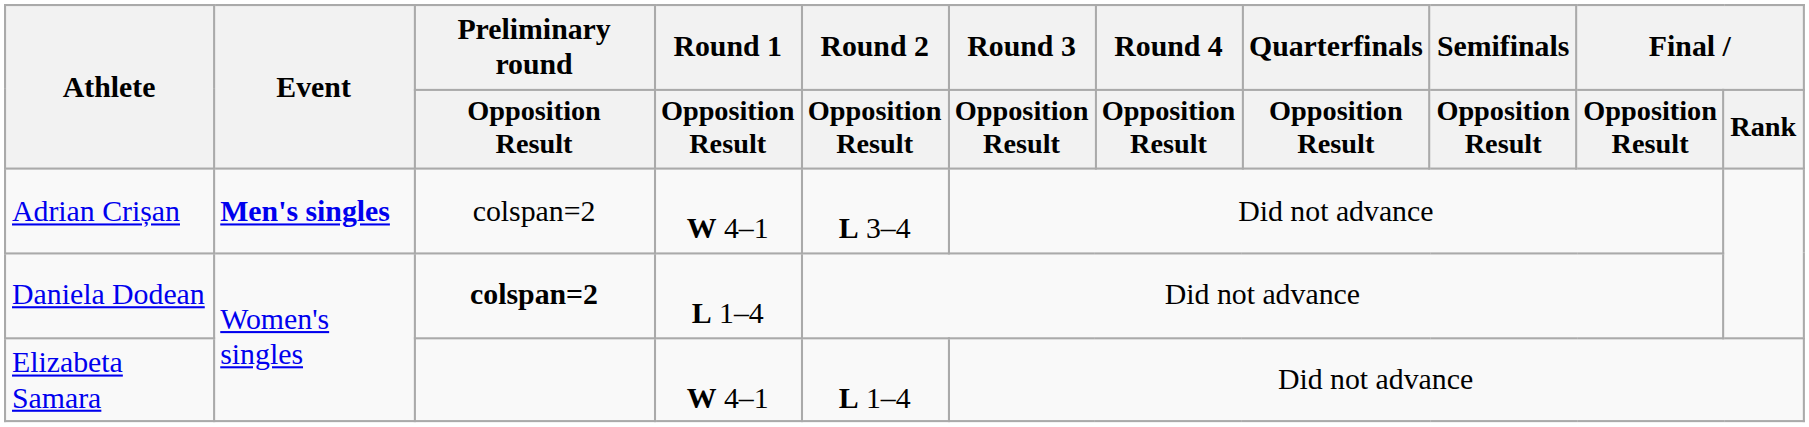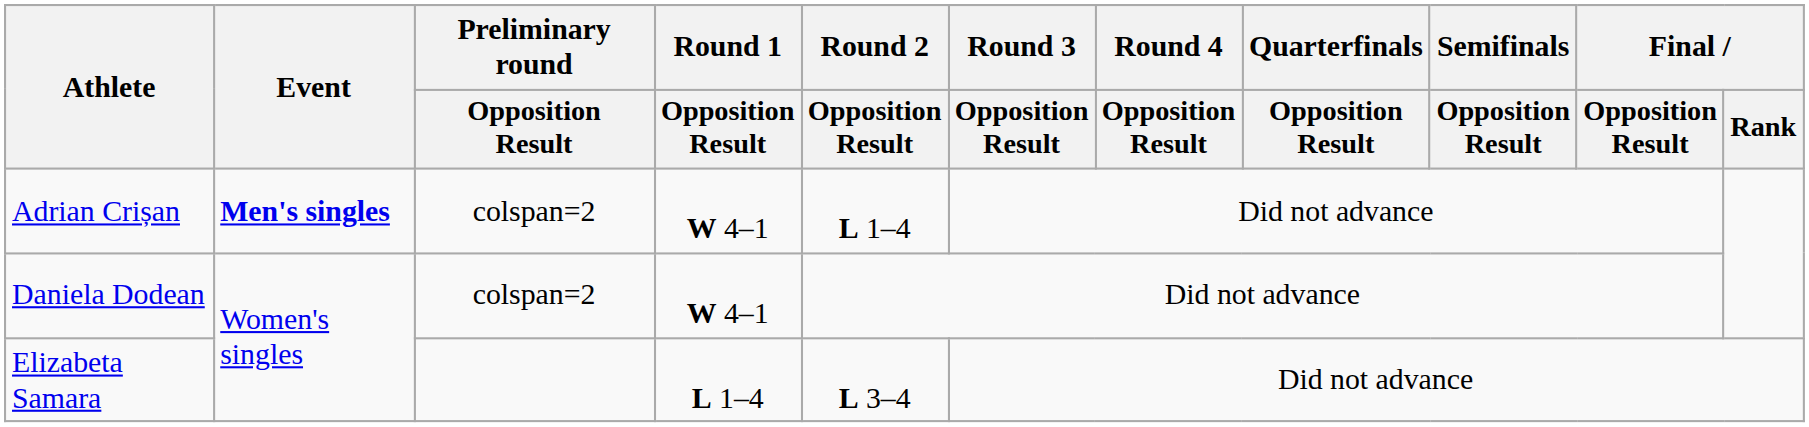(875, 228) L 3–4 -> (875, 228) L 1–4
(534, 295) bold -> (534, 295) normal
(728, 312) L 1–4 -> (728, 312) W 4–1
(728, 397) W 4–1 -> (728, 397) L 1–4
(875, 397) L 1–4 -> (875, 397) L 3–4
